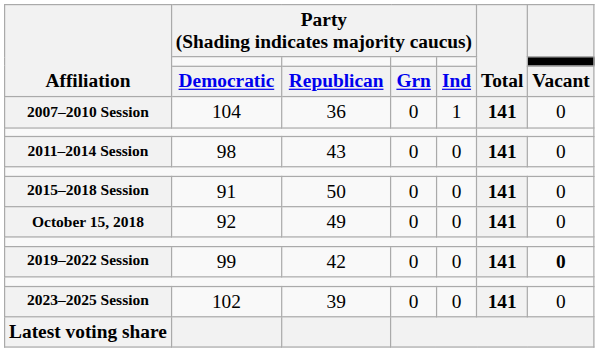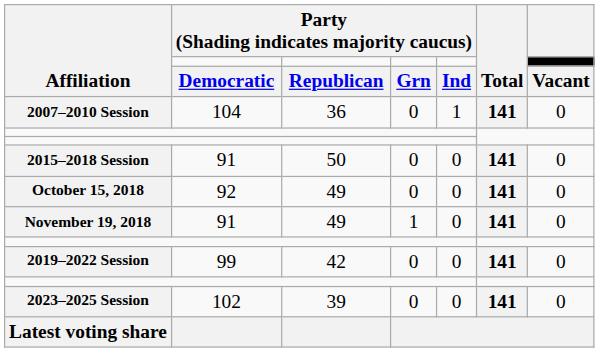- row: (88, 151)
+ row: (88, 221)
(561, 261) bold -> (561, 261) normal
